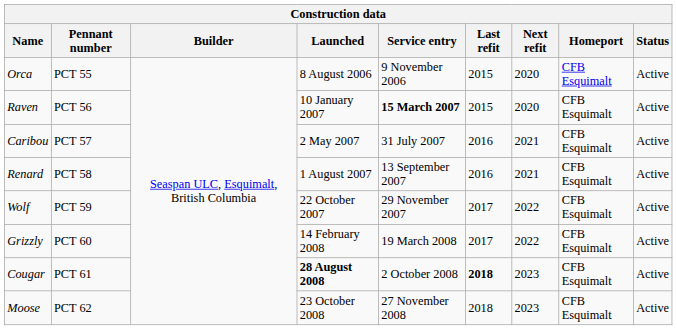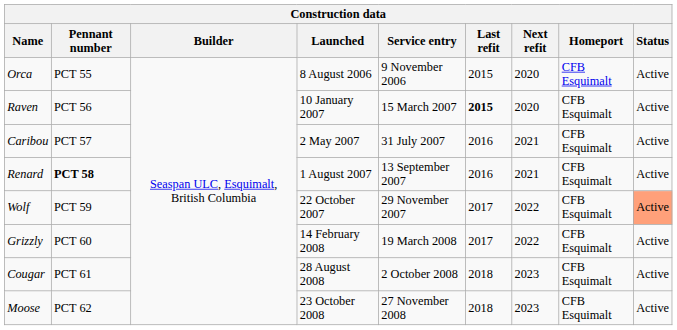(421, 107) bold -> (419, 107) normal
(481, 107) normal -> (481, 107) bold
(73, 174) normal -> (74, 174) bold
(653, 207) no background -> (653, 207) lightsalmon background
(326, 274) bold -> (325, 274) normal
(481, 274) bold -> (481, 274) normal
